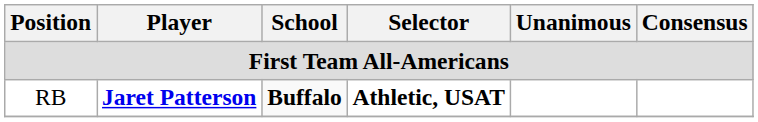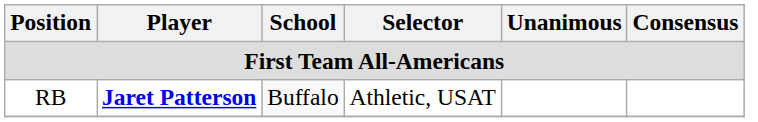(304, 97) bold -> (303, 97) normal
(429, 97) bold -> (423, 97) normal
